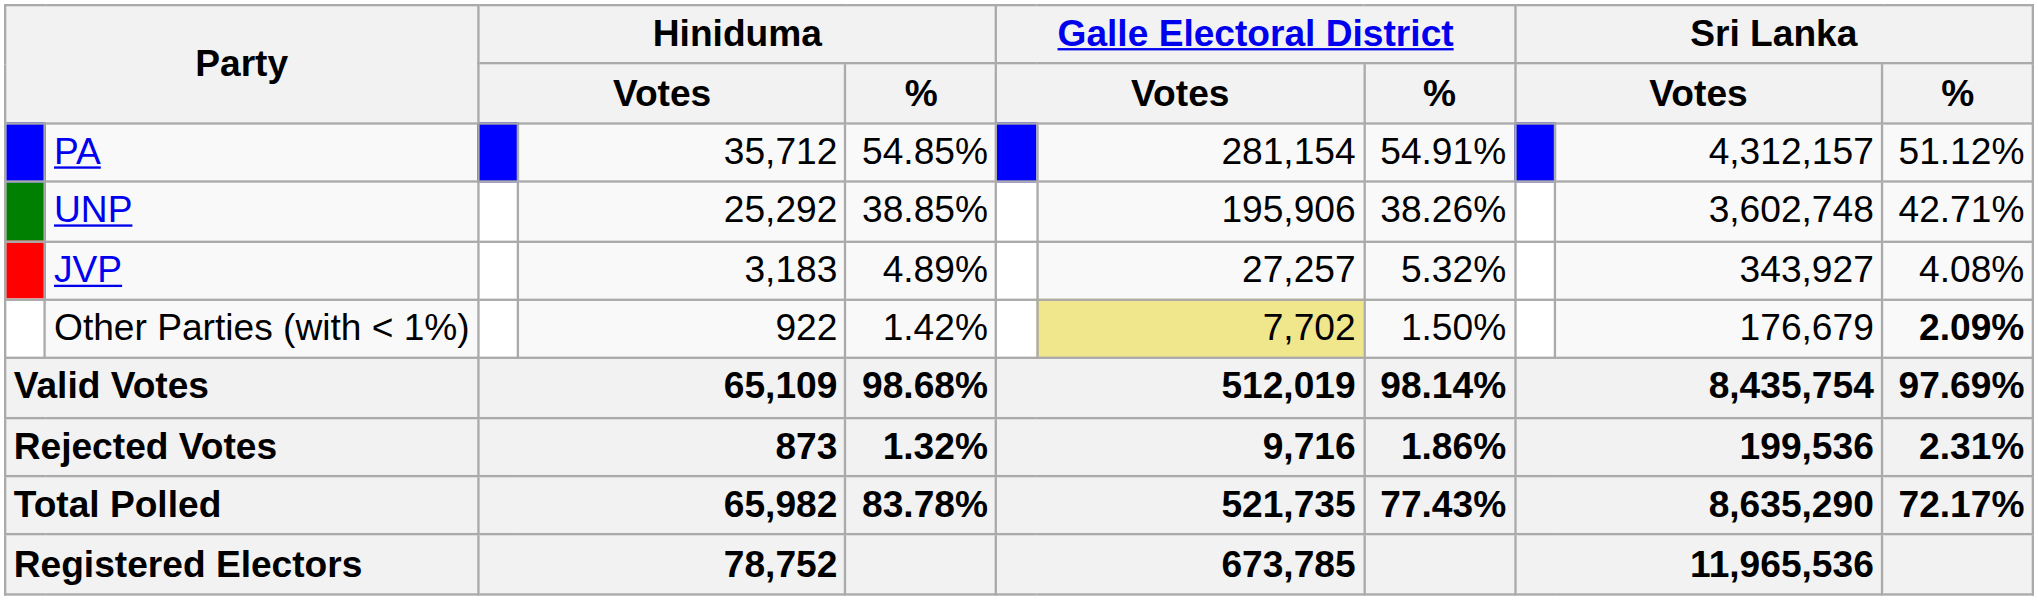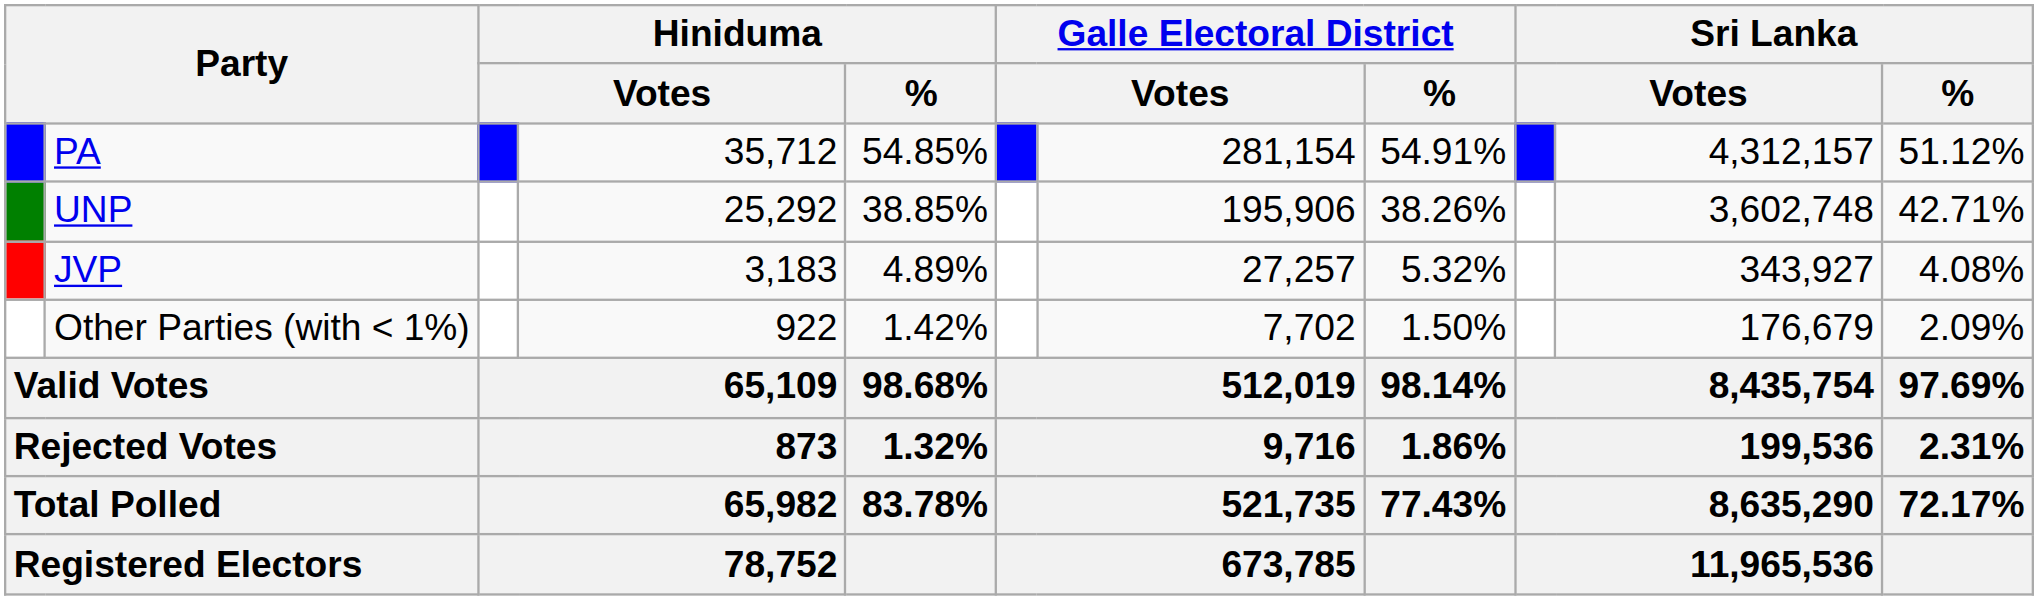(1309, 328) khaki background -> (1309, 328) no background
(1972, 328) bold -> (1972, 328) normal
